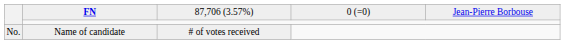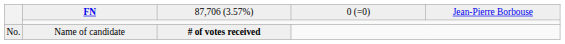(224, 32) normal -> (224, 32) bold
